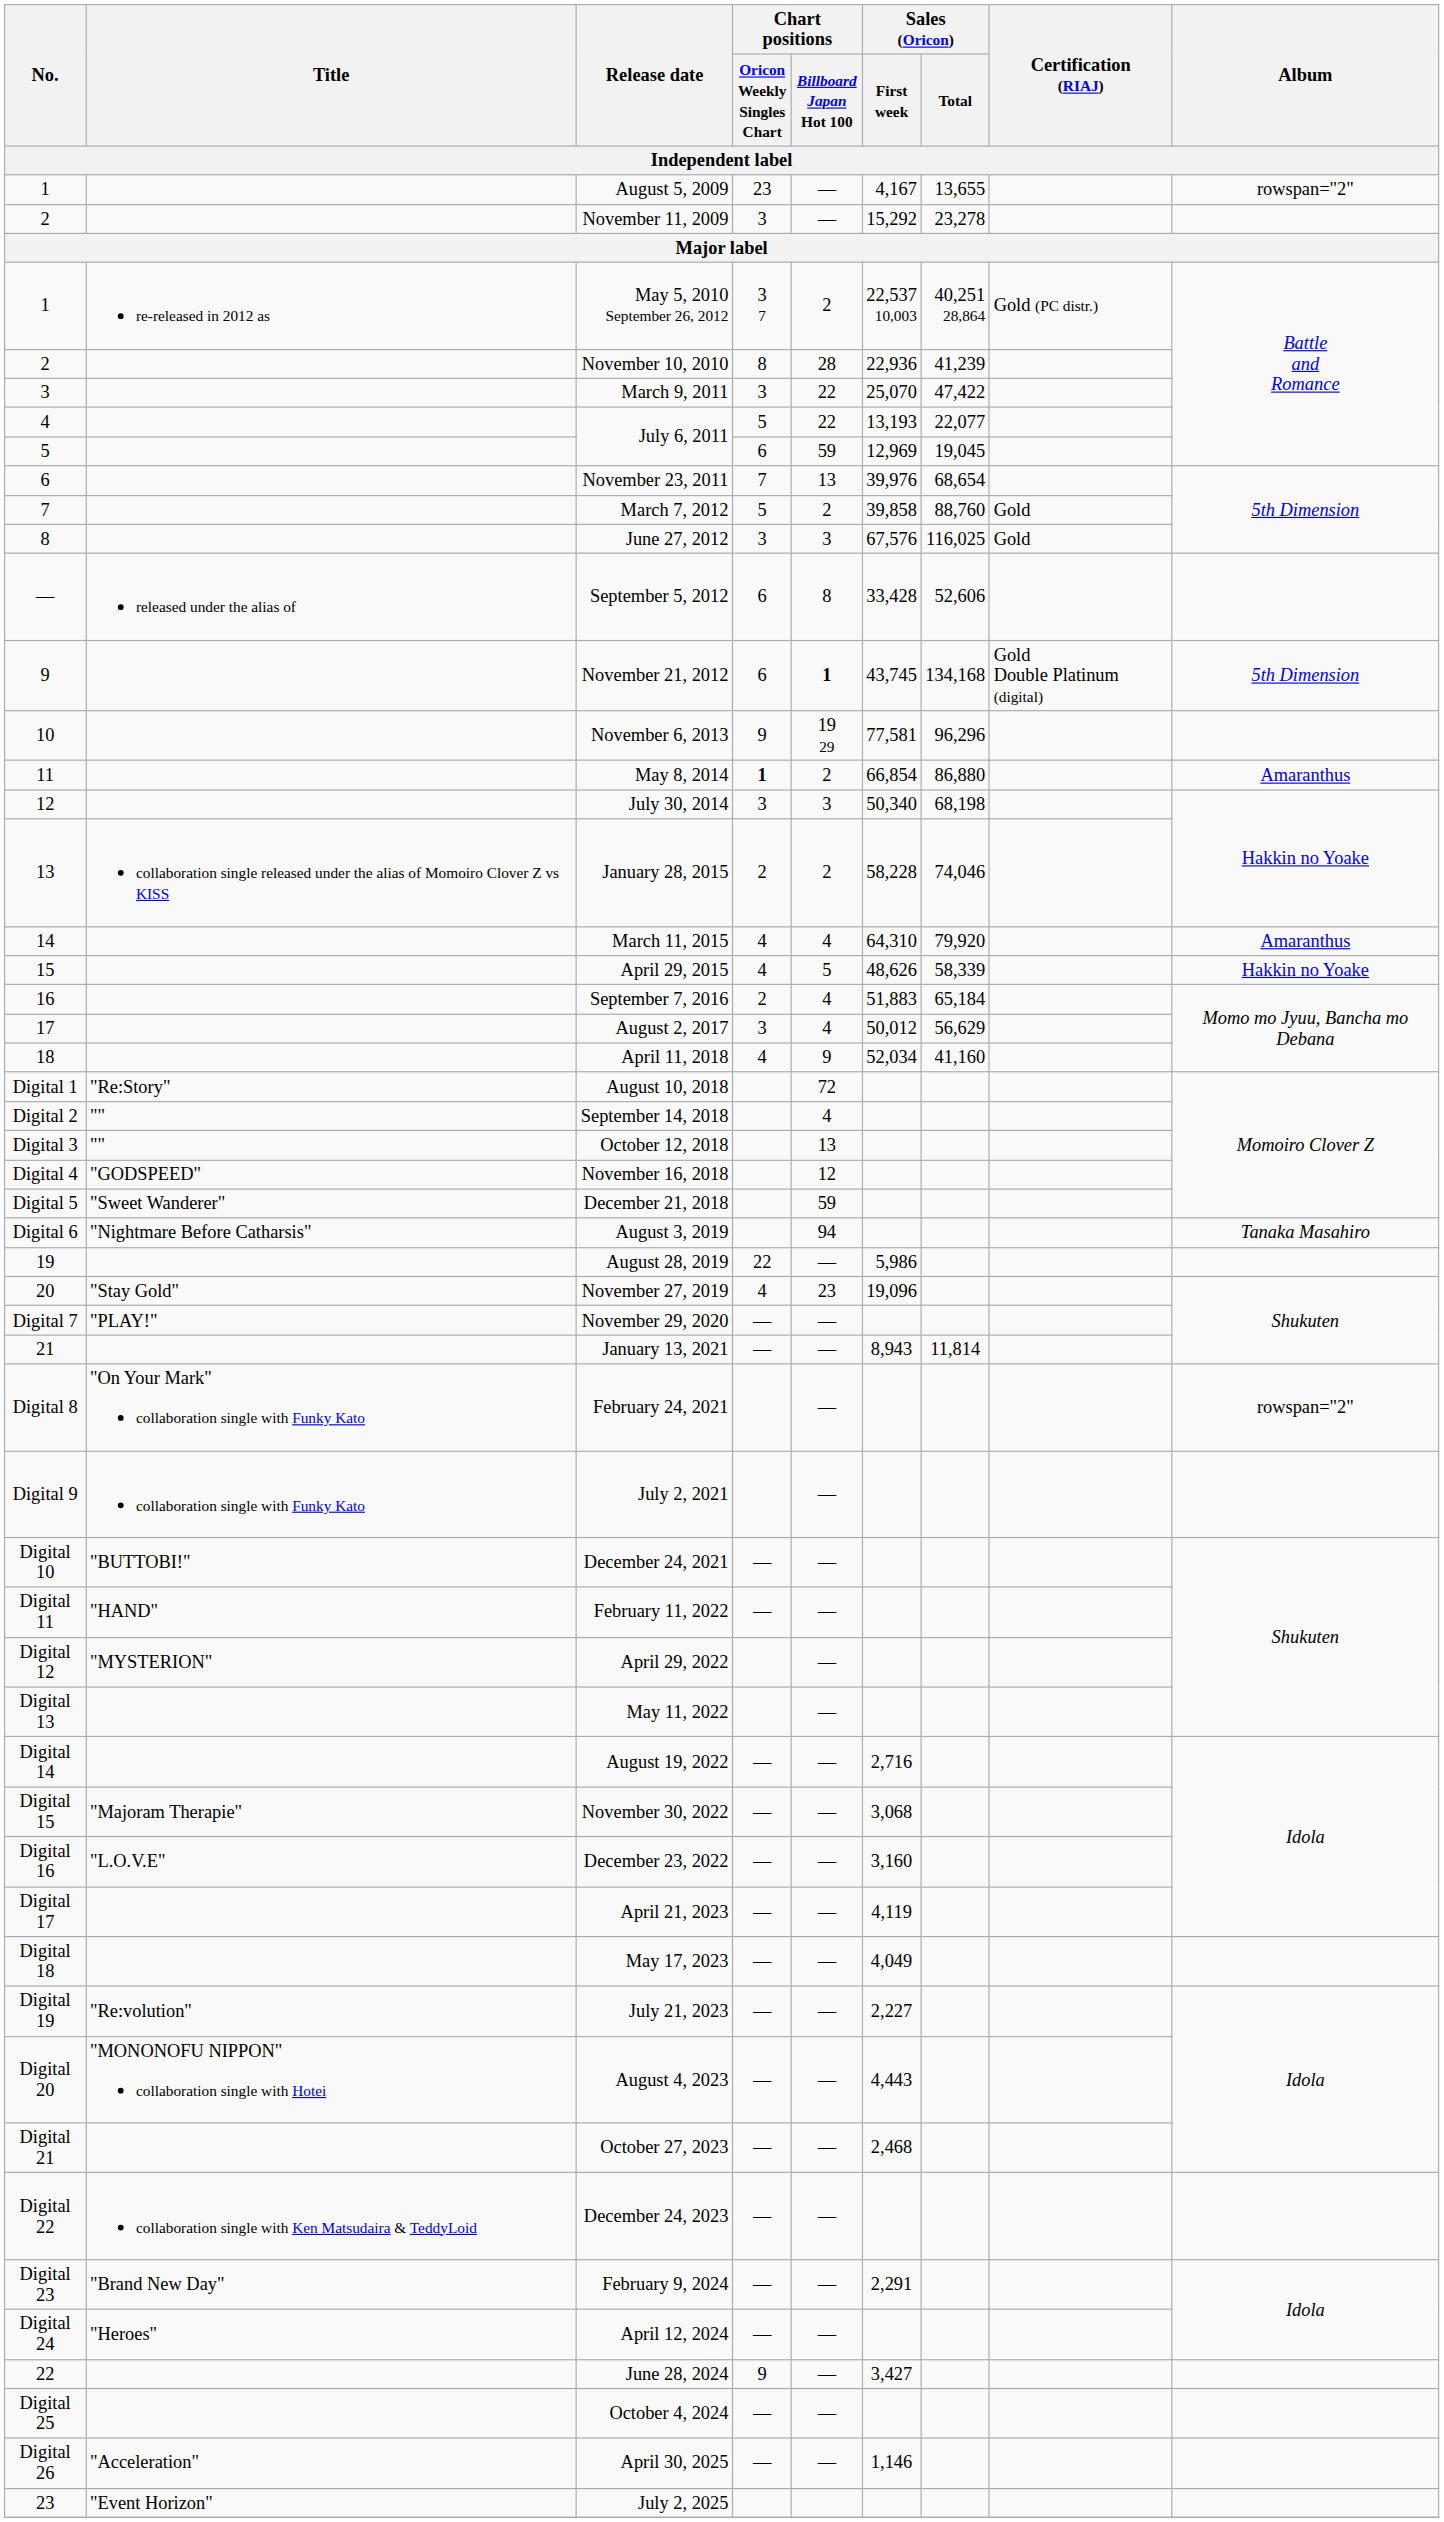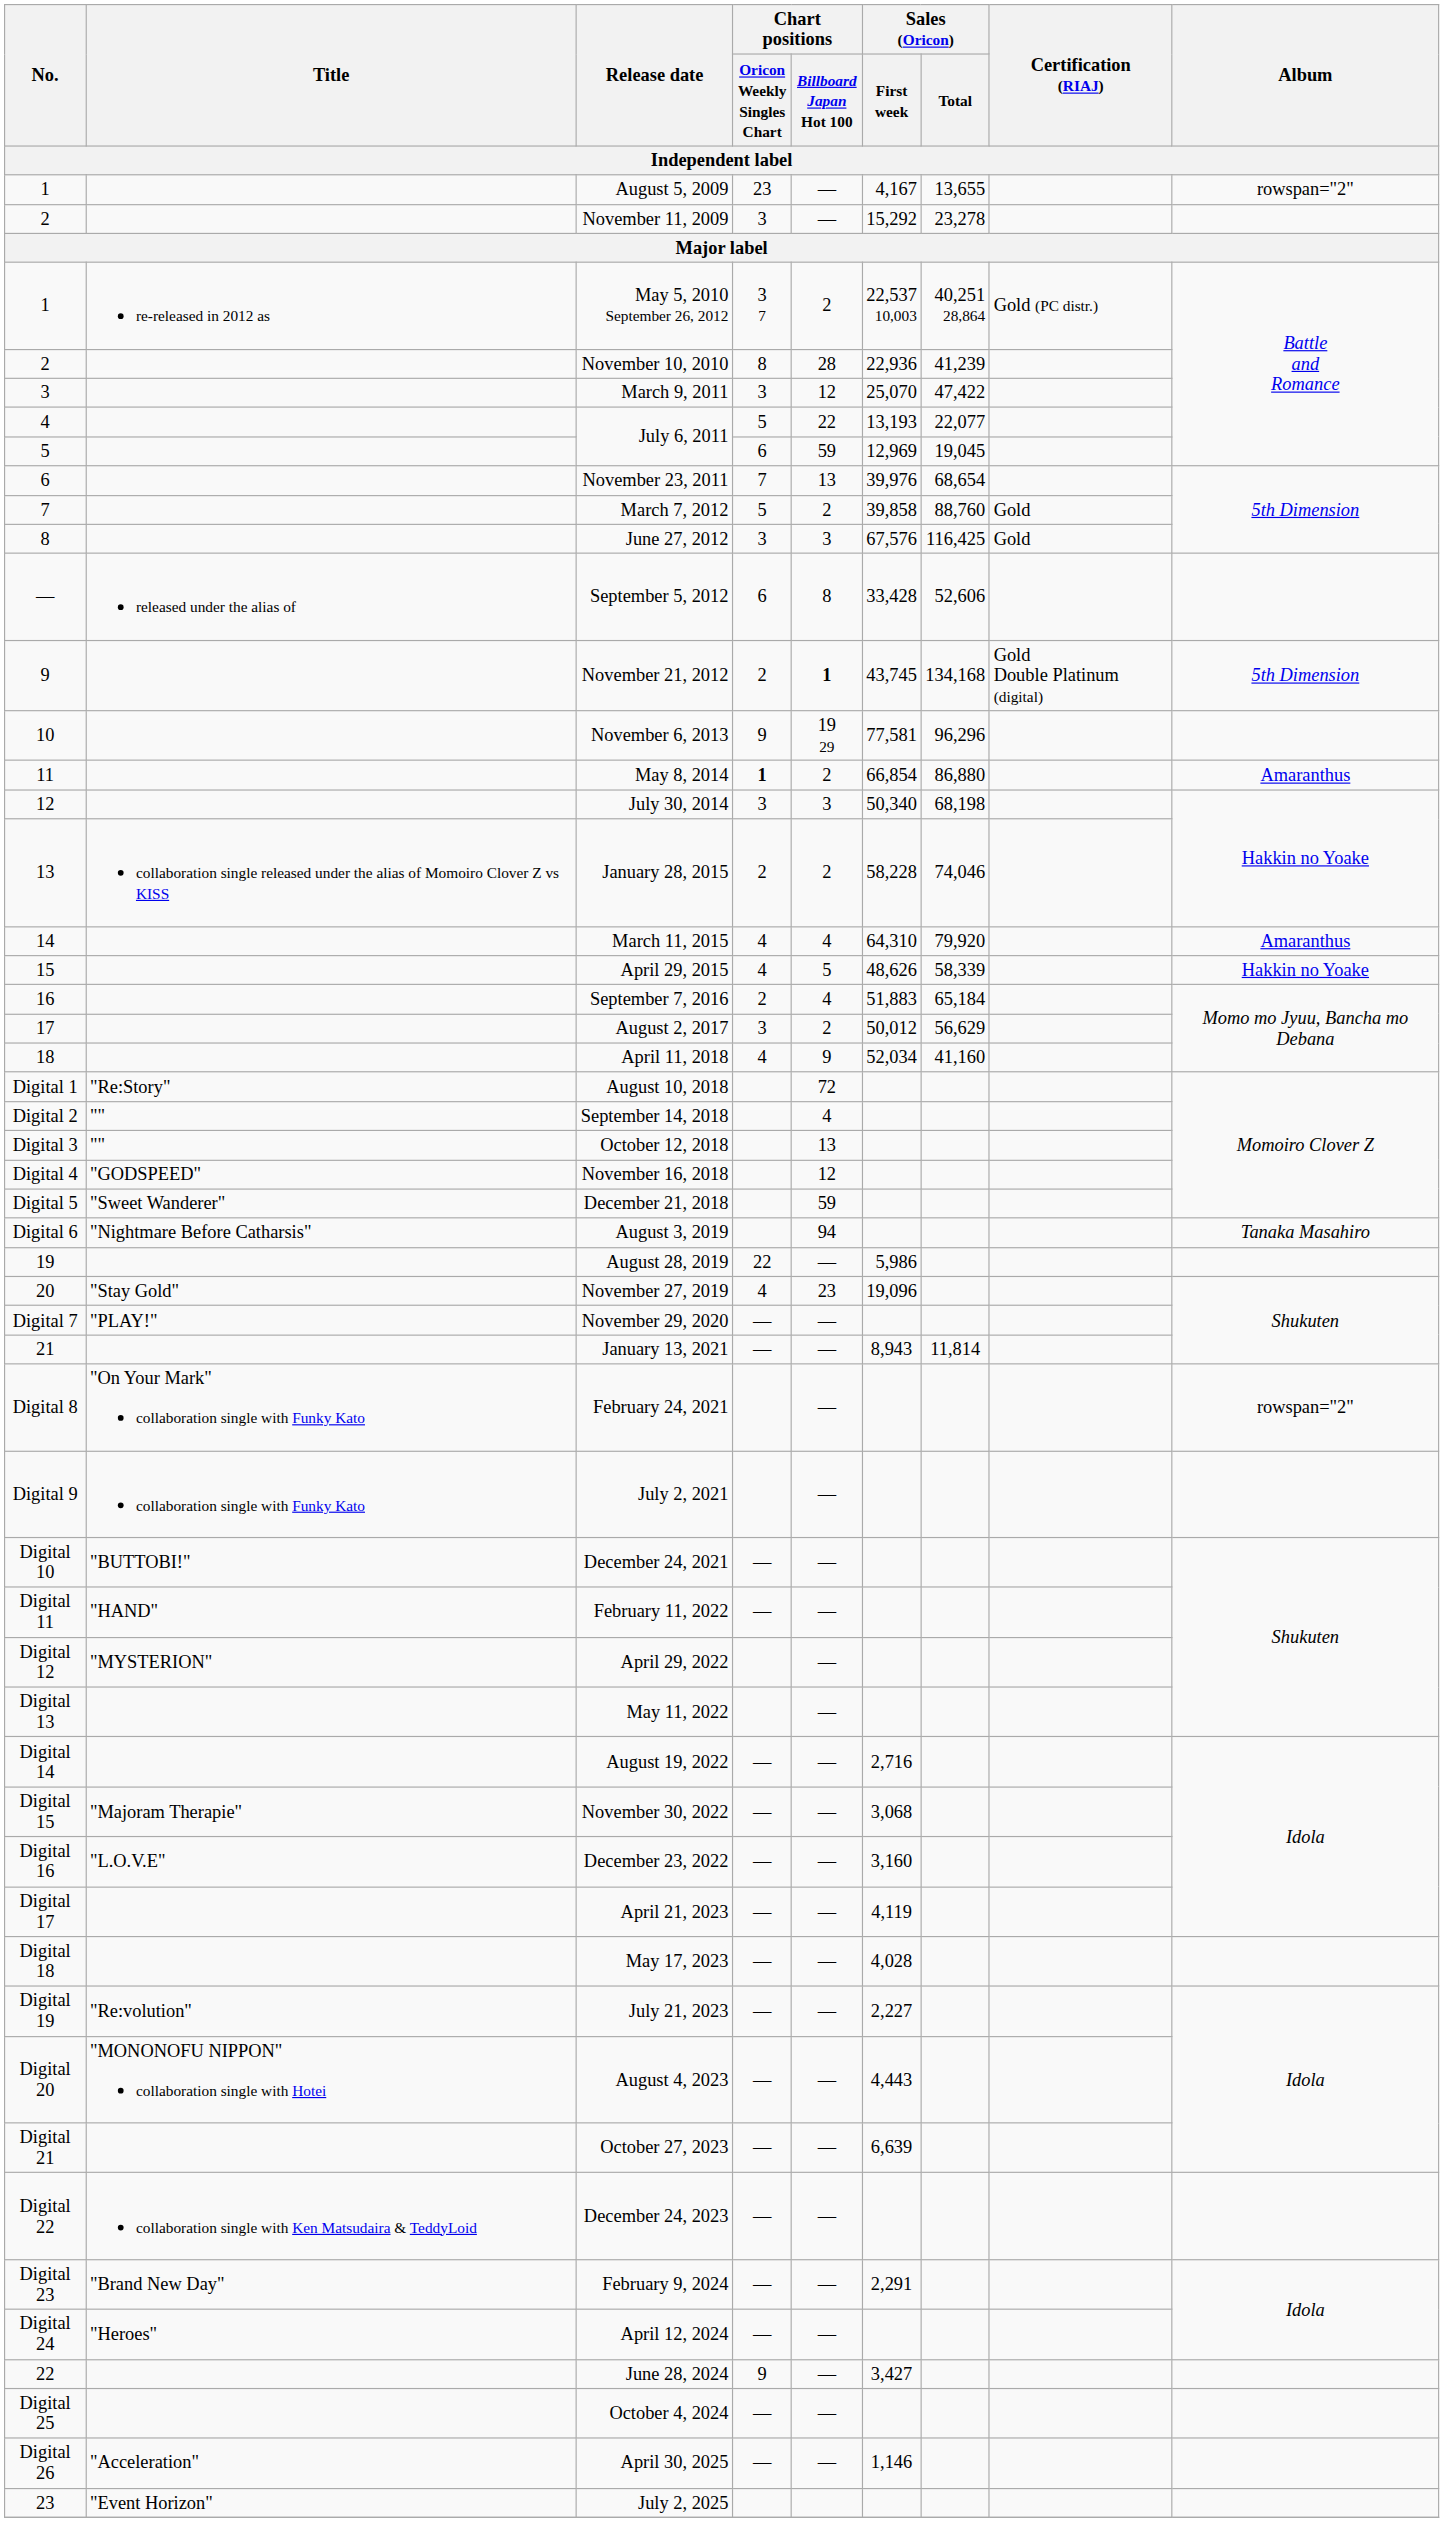(827, 392) 22 -> (827, 392) 12
(956, 538) 116,025 -> (956, 538) 116,425
(762, 675) 6 -> (762, 675) 2
(827, 1028) 4 -> (827, 1028) 2
(892, 1961) 4,049 -> (892, 1961) 4,028
(892, 2147) 2,468 -> (892, 2147) 6,639
